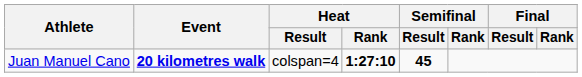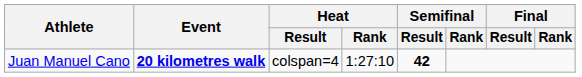(371, 61) bold -> (370, 61) normal
(423, 61) 45 -> (422, 61) 42
